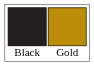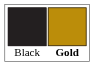(67, 53) normal -> (67, 53) bold
